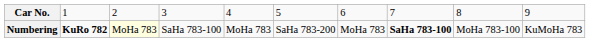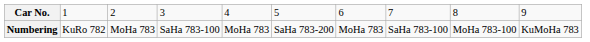(85, 29) bold -> (84, 29) normal
(134, 29) lightyellow background -> (133, 29) no background
(421, 29) bold -> (418, 29) normal
